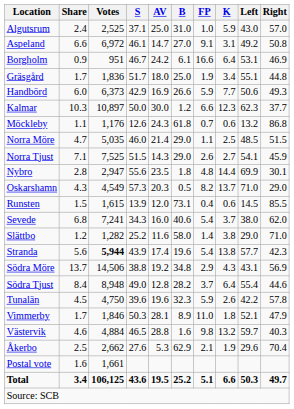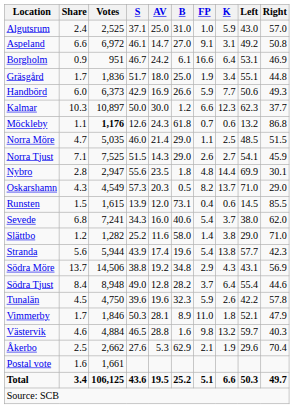(113, 124) normal -> (113, 124) bold
(113, 252) bold -> (113, 252) normal
